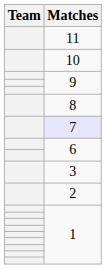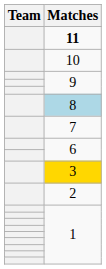(73, 37) normal -> (73, 37) bold
(73, 104) no background -> (73, 104) lightblue background
(73, 127) lavender background -> (73, 127) no background
(73, 171) no background -> (73, 171) gold background
